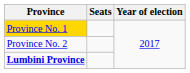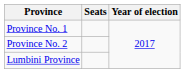(37, 28) gold background -> (37, 28) no background
(46, 60) bold -> (43, 60) normal
